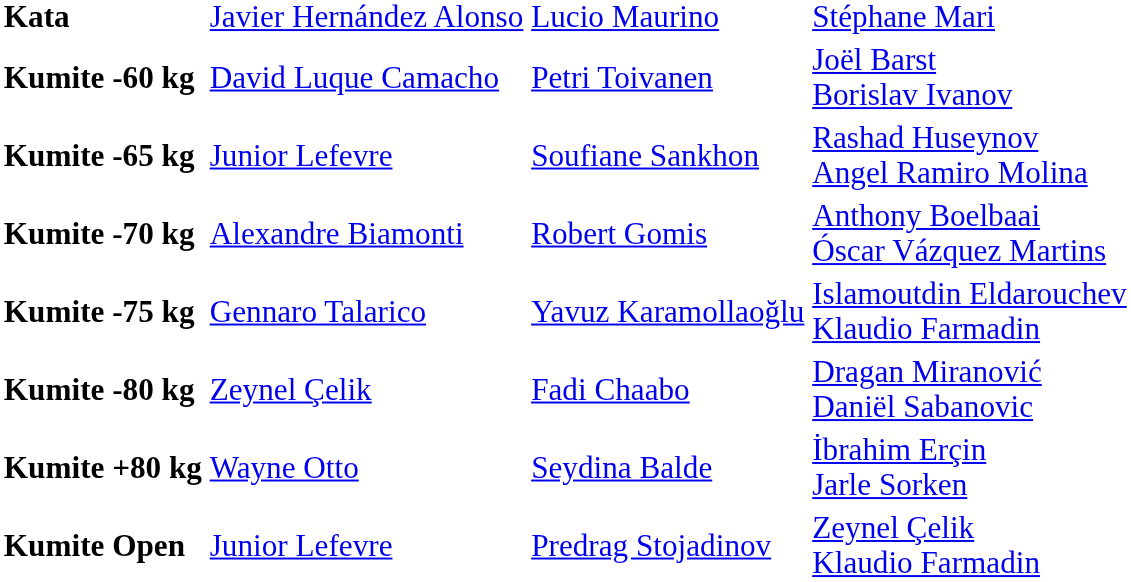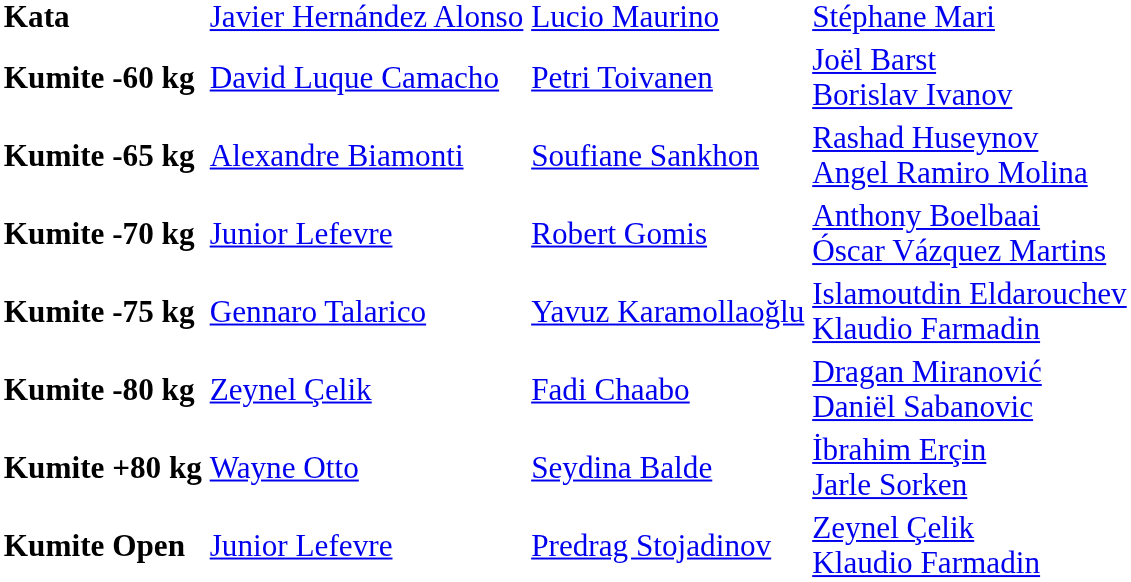(301, 155) Junior Lefevre -> (337, 155) Alexandre Biamonti
(337, 233) Alexandre Biamonti -> (301, 233) Junior Lefevre
